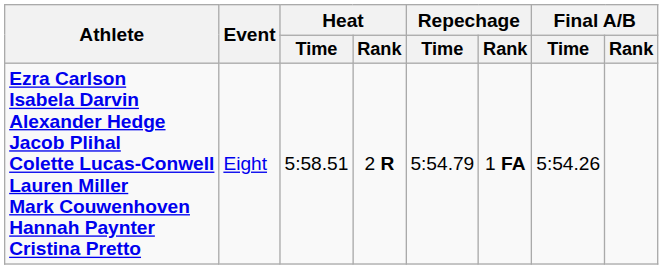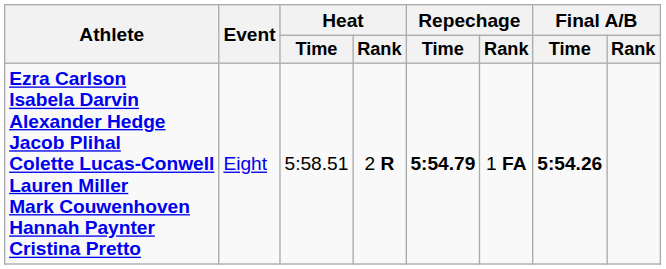(442, 164) normal -> (443, 164) bold
(568, 164) normal -> (570, 164) bold
